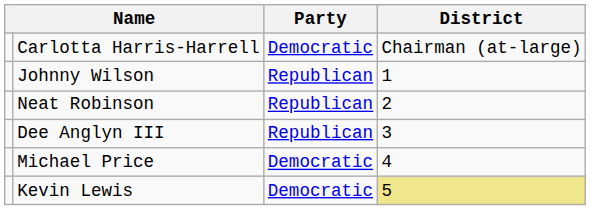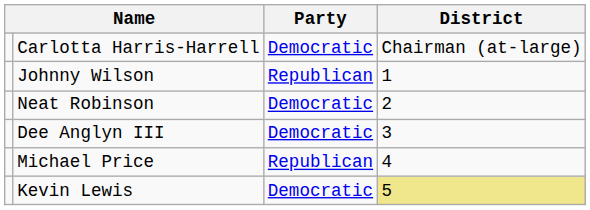(320, 105) Republican -> (320, 105) Democratic
(320, 133) Republican -> (320, 133) Democratic
(320, 162) Democratic -> (320, 162) Republican
